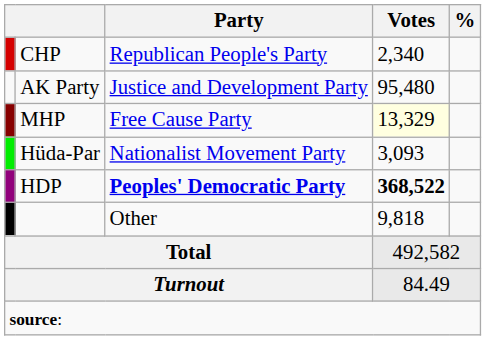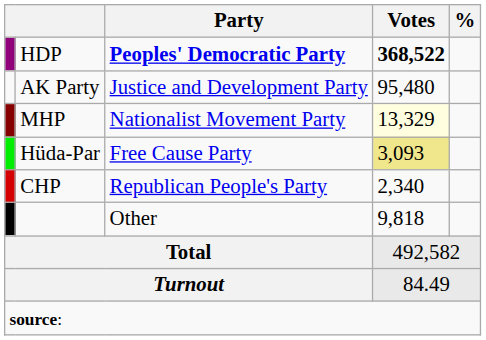rows swapped: (41, 185) <-> (41, 53)
(181, 119) Free Cause Party -> (227, 119) Nationalist Movement Party
(227, 152) Nationalist Movement Party -> (181, 152) Free Cause Party
(401, 152) no background -> (401, 152) khaki background
